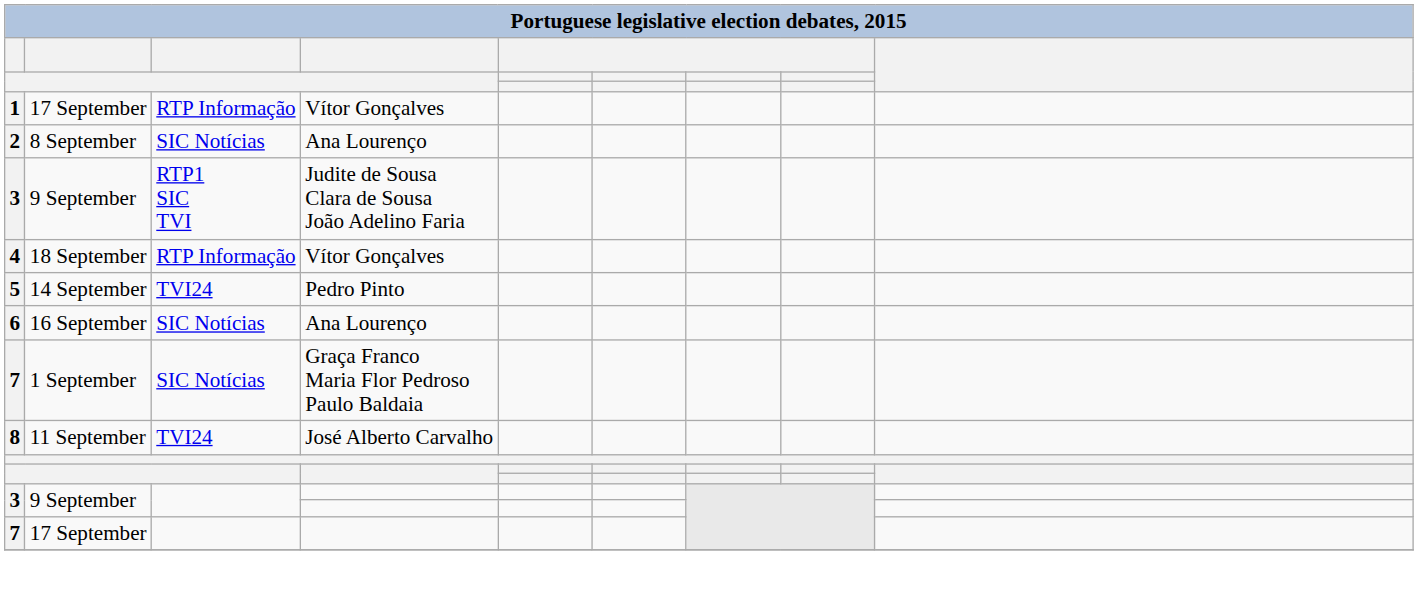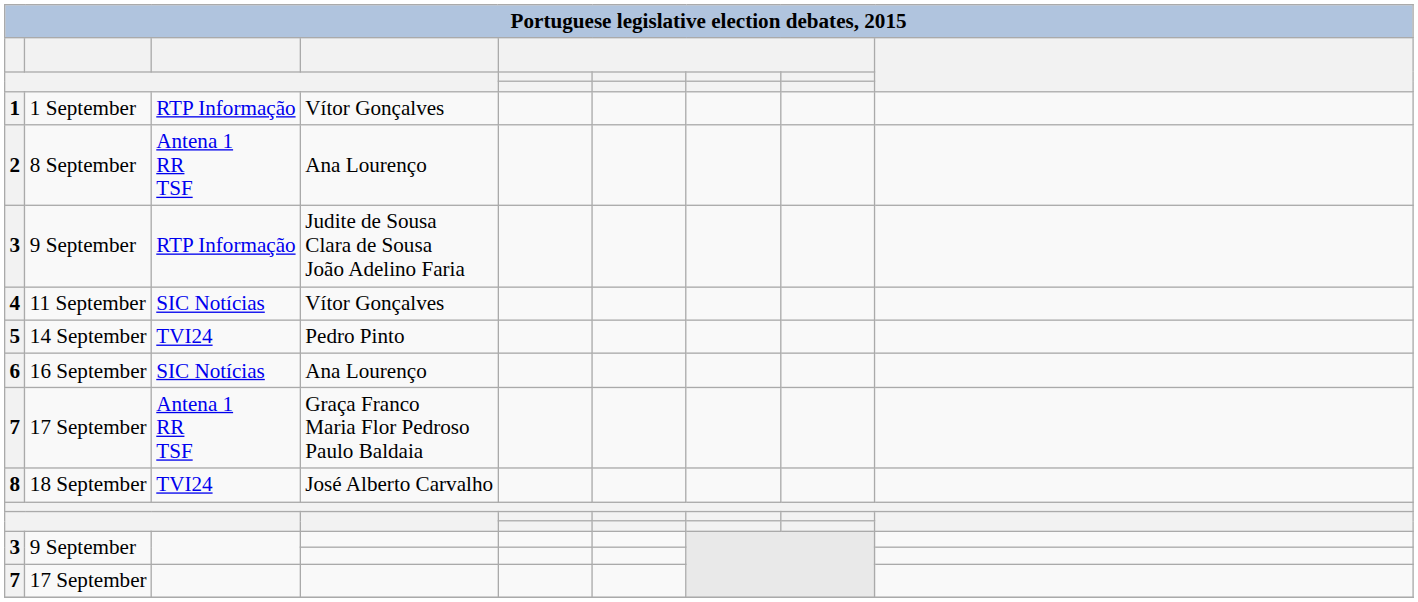(88, 107) 17 September -> (83, 107) 1 September
(211, 141) SIC Notícias -> (195, 164) Antena 1 RR TSF
(180, 198) RTP1 SIC TVI -> (226, 245) RTP Informação
(88, 255) 18 September -> (88, 303) 11 September
(226, 255) RTP Informação -> (211, 303) SIC Notícias
(83, 379) 1 September -> (88, 427) 17 September
(211, 379) SIC Notícias -> (195, 427) Antena 1 RR TSF
(88, 437) 11 September -> (88, 484) 18 September
